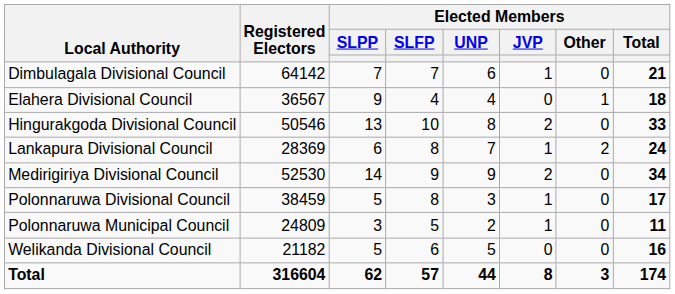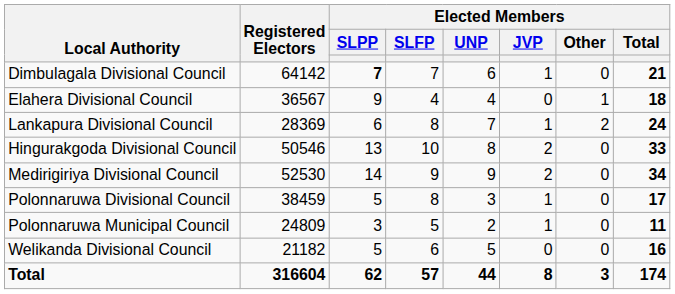(378, 74) normal -> (378, 74) bold
rows swapped: (122, 124) <-> (110, 149)
